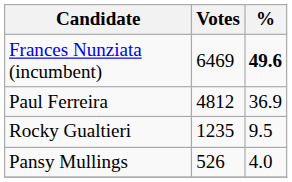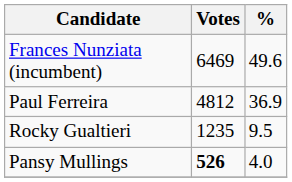(265, 60) bold -> (265, 60) normal
(211, 161) normal -> (211, 161) bold
